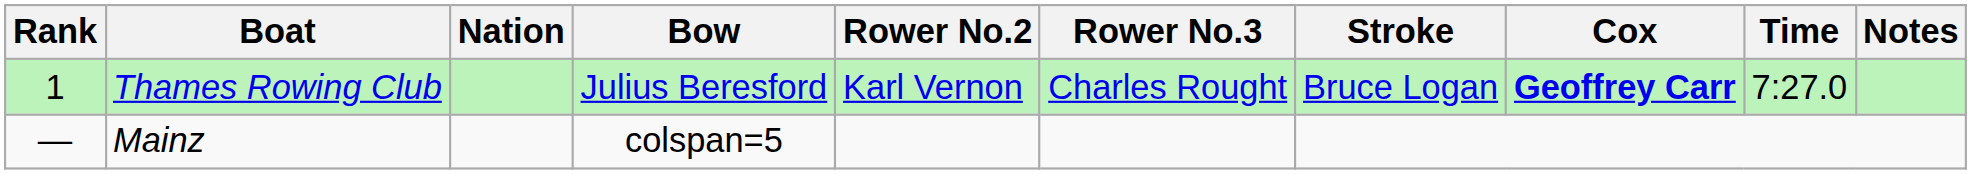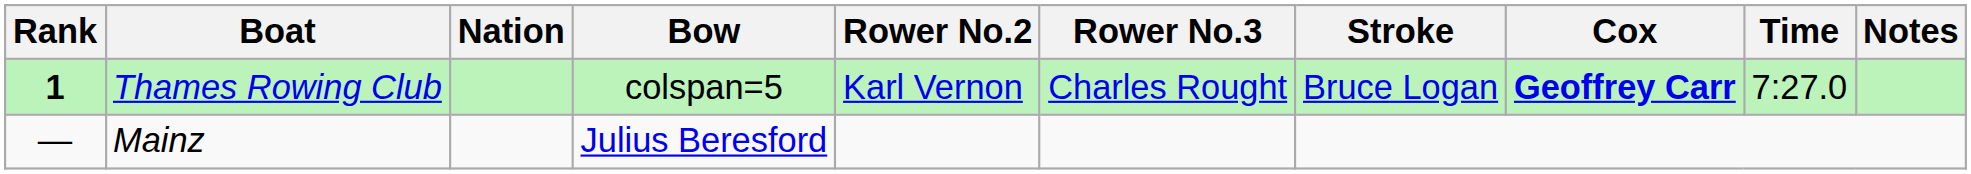(55, 86) normal -> (55, 86) bold
(704, 86) Julius Beresford -> (704, 86) colspan=5
(704, 140) colspan=5 -> (704, 140) Julius Beresford
